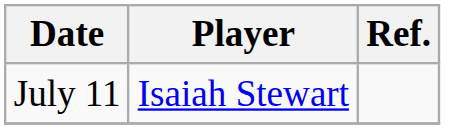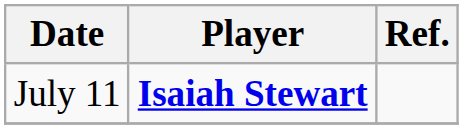(243, 92) normal -> (253, 92) bold
